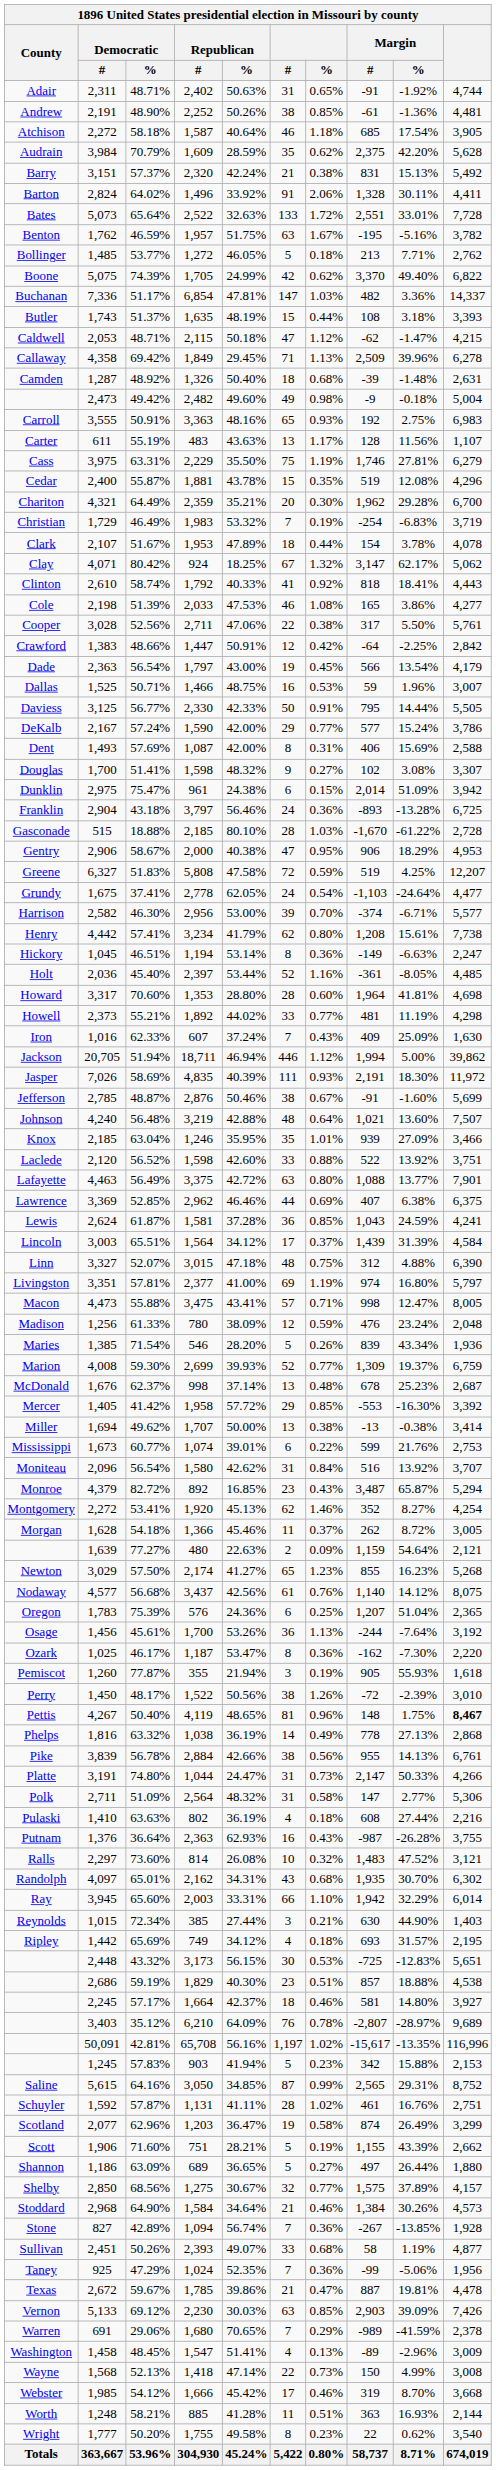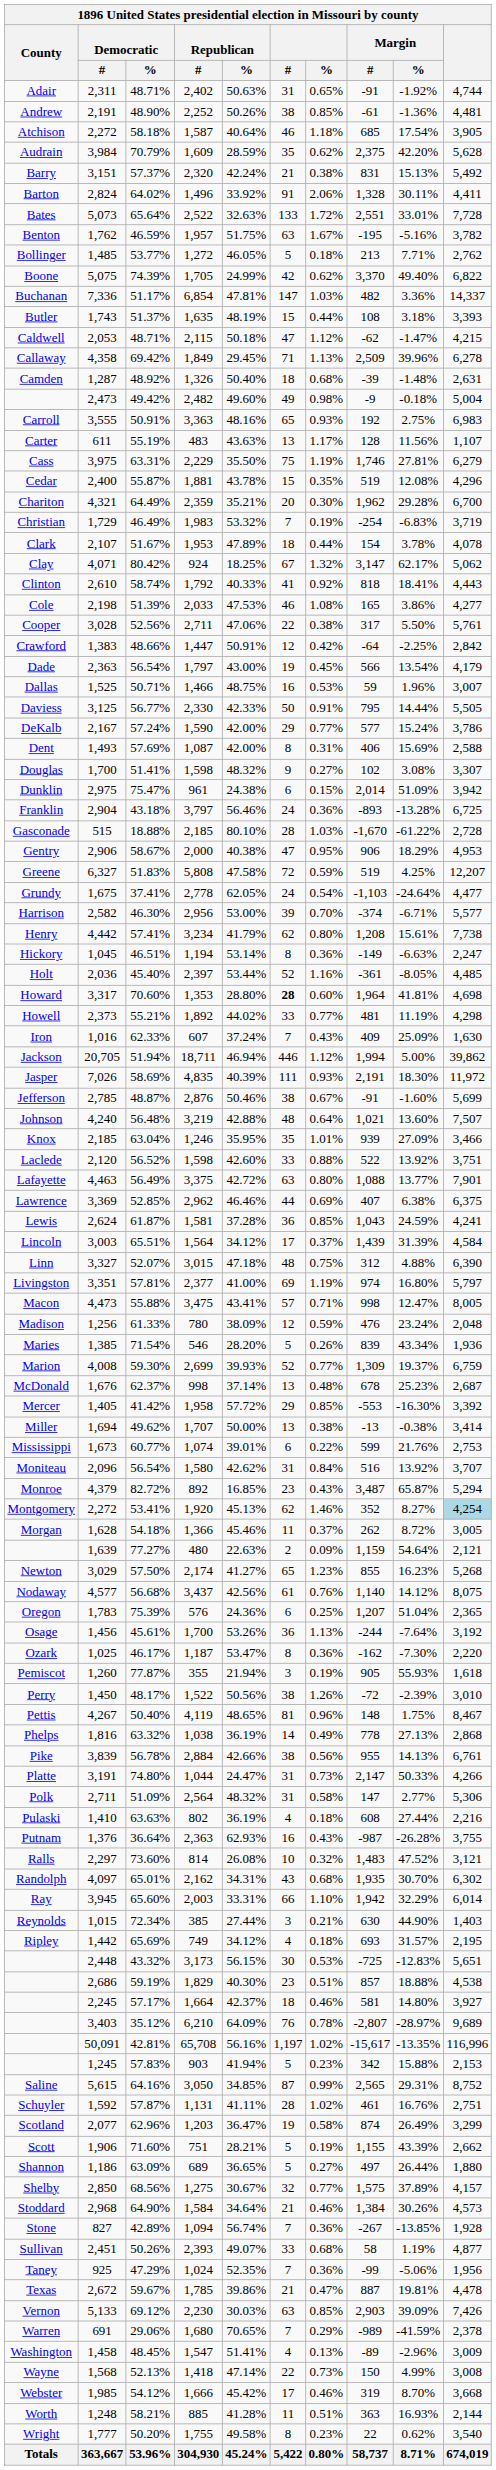(288, 995) normal -> (288, 995) bold
(467, 1509) no background -> (467, 1509) lightblue background
(467, 1714) bold -> (467, 1714) normal
